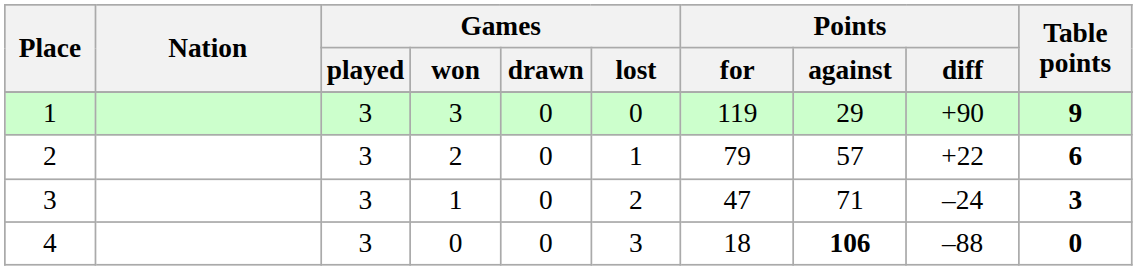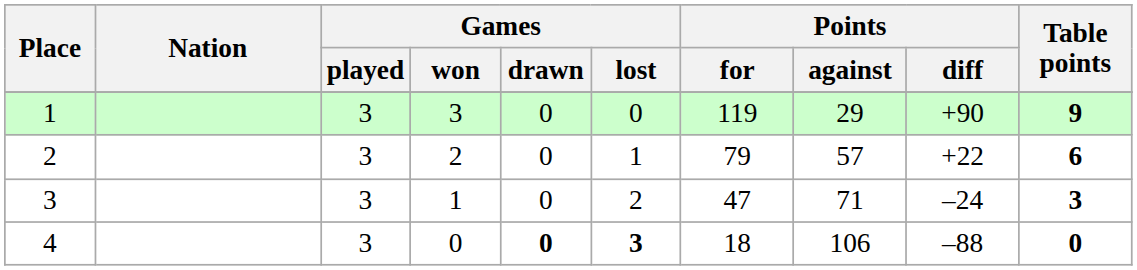(546, 243) normal -> (546, 243) bold
(636, 243) normal -> (636, 243) bold
(850, 243) bold -> (850, 243) normal
